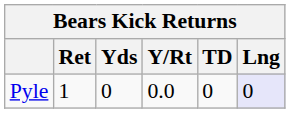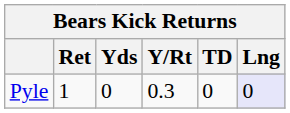(161, 90) 0.0 -> (161, 90) 0.3
